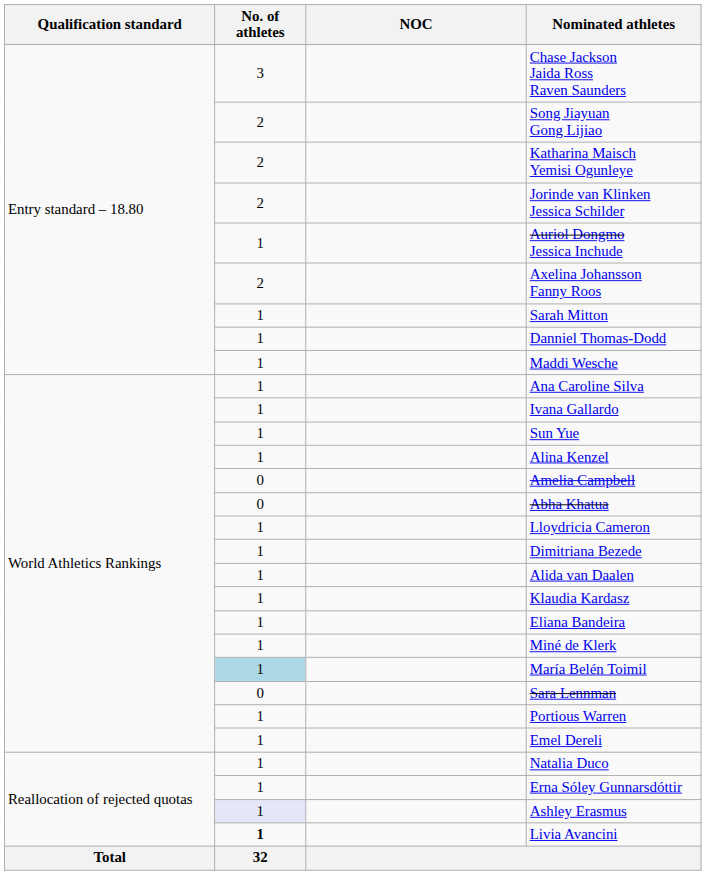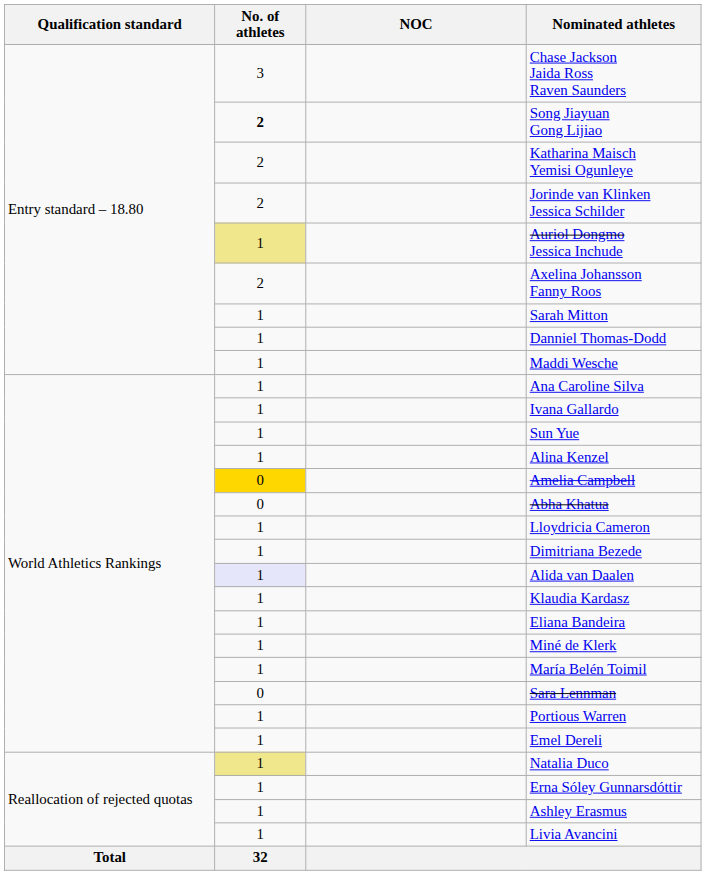(260, 122) normal -> (260, 122) bold
(260, 243) no background -> (260, 243) khaki background
(260, 480) no background -> (260, 480) gold background
(260, 574) no background -> (260, 574) lavender background
(260, 669) lightblue background -> (260, 669) no background
(260, 763) no background -> (260, 763) khaki background
(260, 810) lavender background -> (260, 810) no background
(260, 834) bold -> (260, 834) normal
